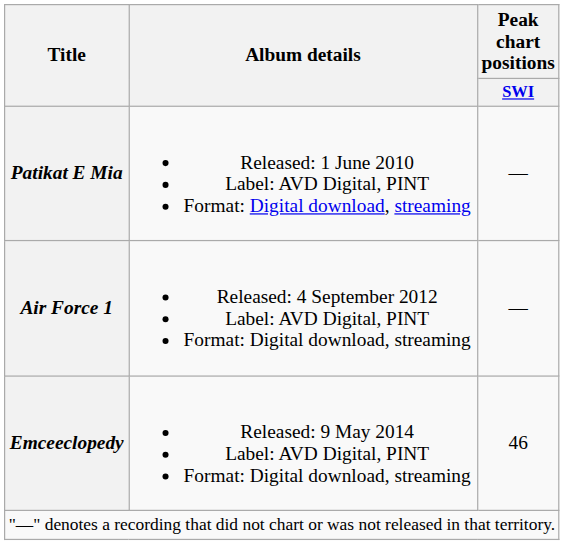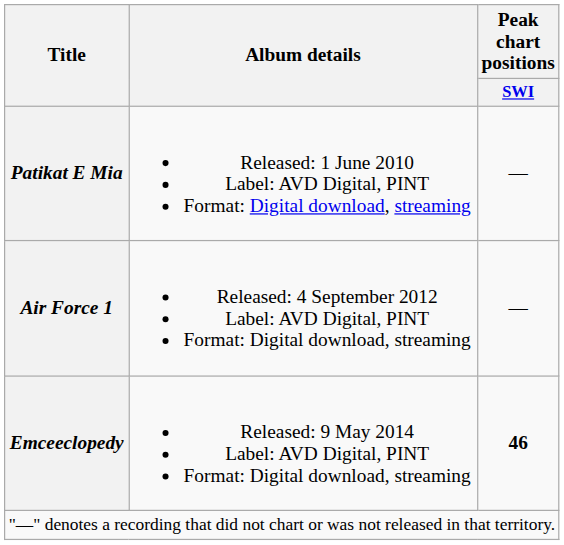(518, 442) normal -> (518, 442) bold
